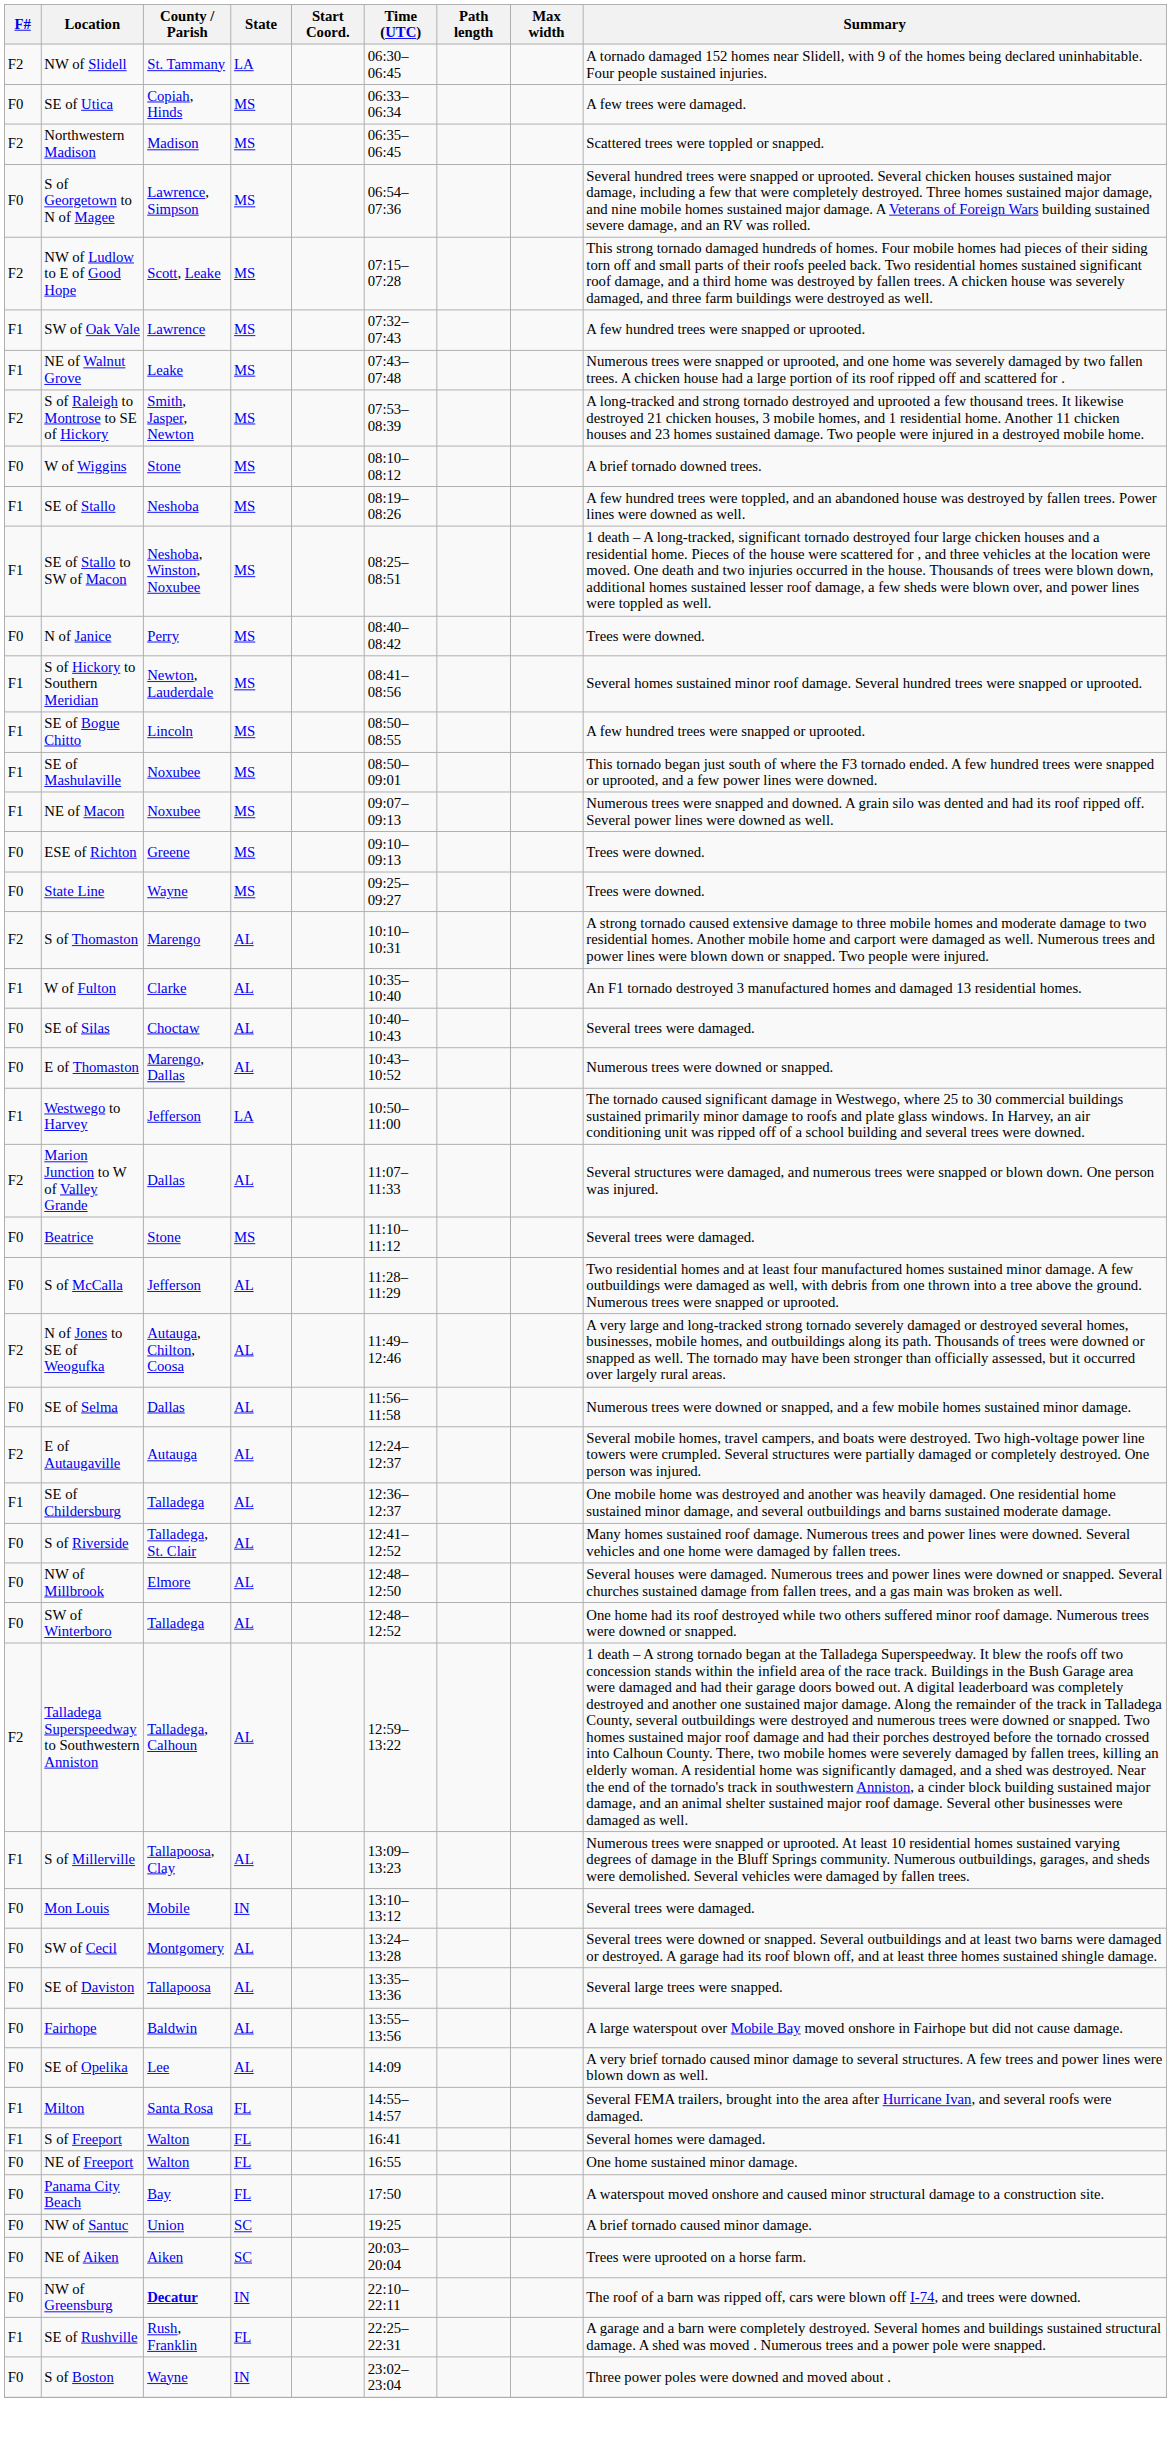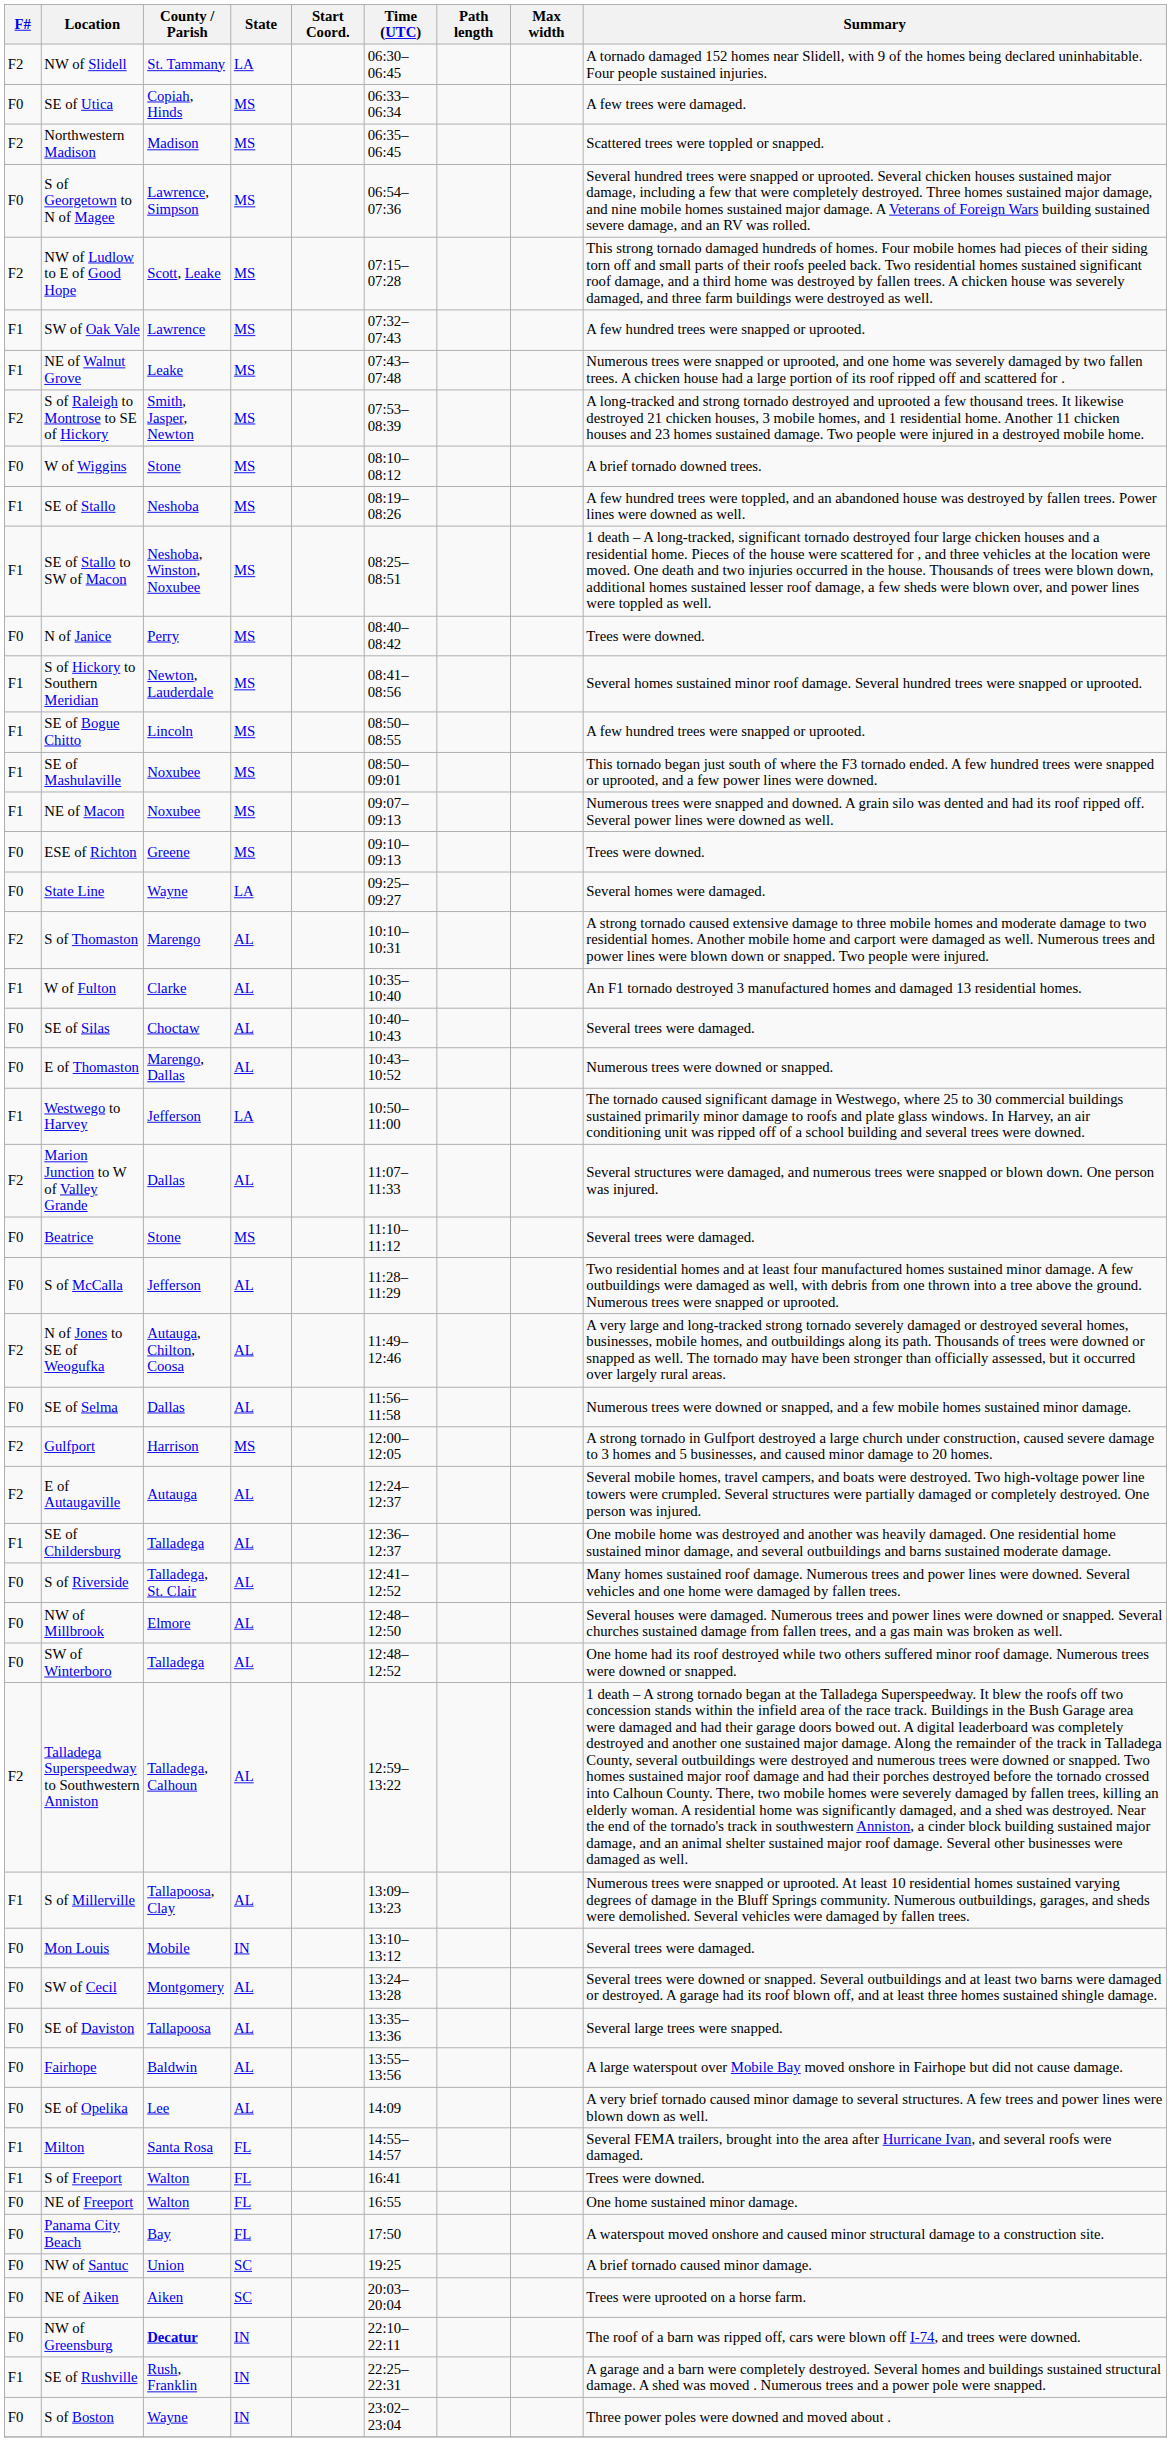(245, 891) MS -> (244, 891) LA
(646, 891) Trees were downed. -> (676, 891) Several homes were damaged.
+ row: (70, 1446)
(676, 2139) Several homes were damaged. -> (646, 2179) Trees were downed.
(243, 2337) FL -> (242, 2377) IN
